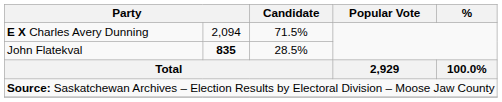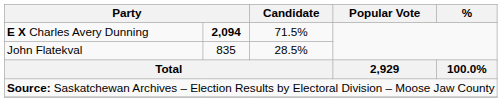(226, 32) normal -> (226, 32) bold
(226, 50) bold -> (226, 50) normal
